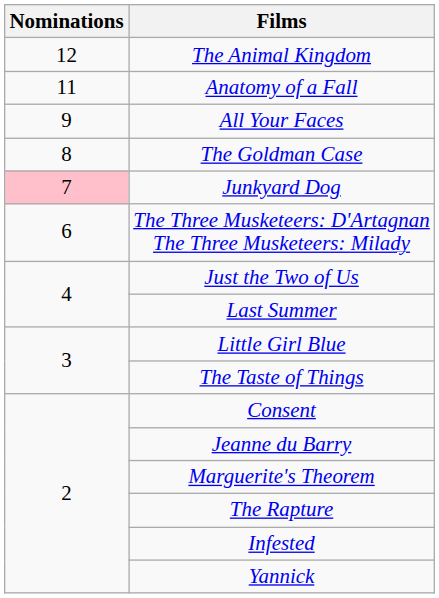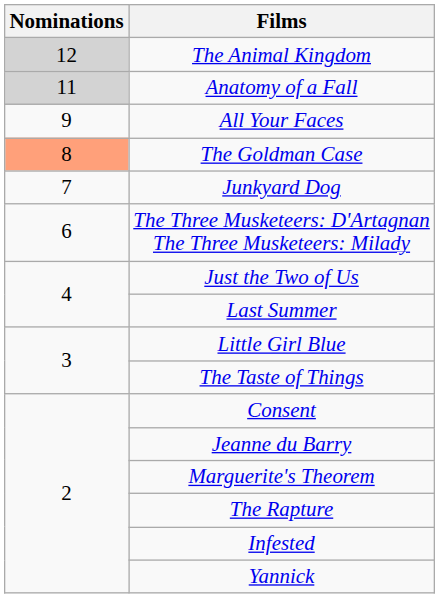(67, 54) no background -> (67, 54) lightgrey background
(67, 87) no background -> (67, 87) lightgrey background
(67, 154) no background -> (67, 154) lightsalmon background
(67, 187) pink background -> (67, 187) no background
